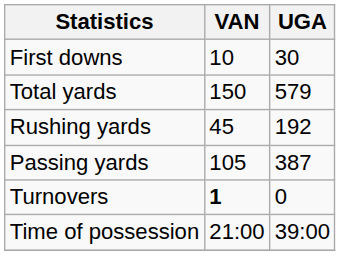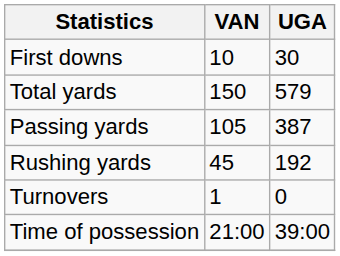rows swapped: (80, 127) <-> (79, 162)
(216, 197) bold -> (216, 197) normal
